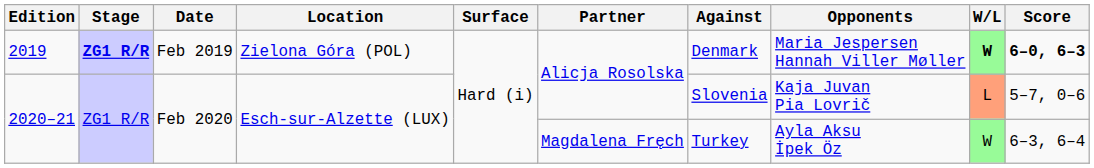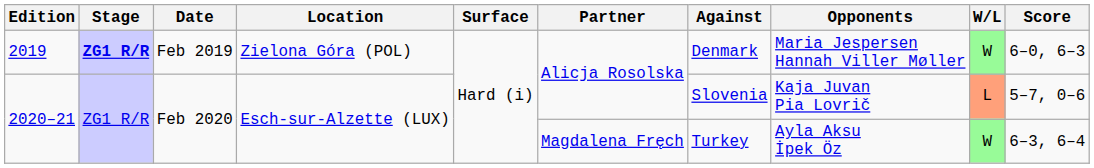(987, 53) bold -> (987, 53) normal
(1047, 53) bold -> (1047, 53) normal
